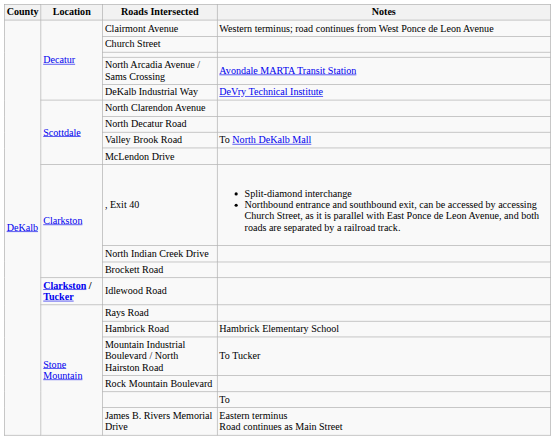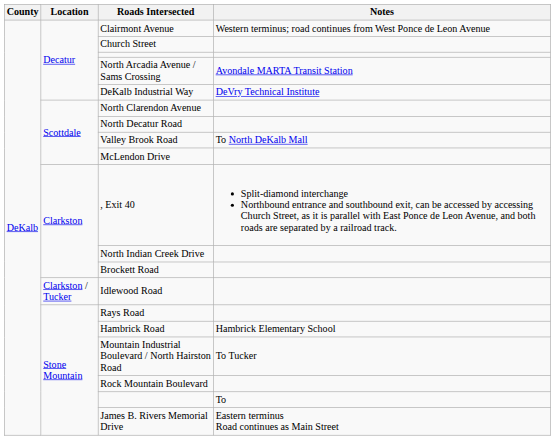(67, 291) bold -> (65, 291) normal
